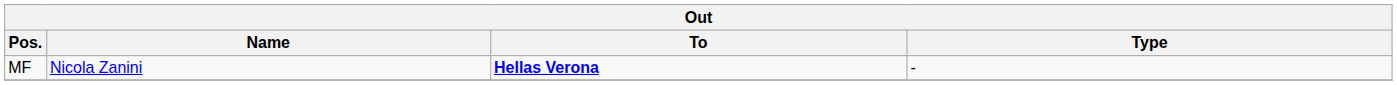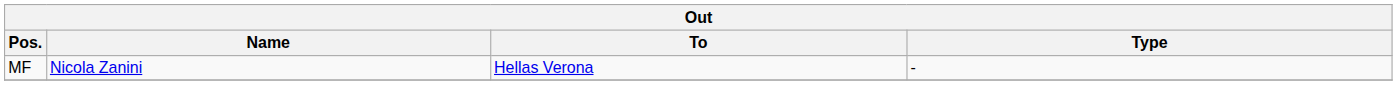(546, 68) bold -> (544, 68) normal
